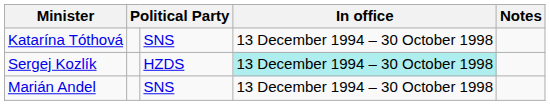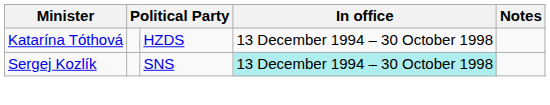(159, 40) SNS -> (164, 40) HZDS
(164, 64) HZDS -> (159, 64) SNS
- row: (52, 87)
